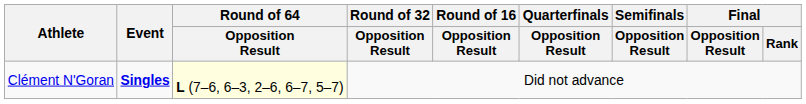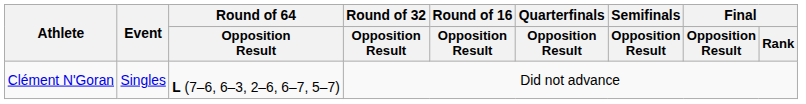(145, 80) bold -> (143, 80) normal
(260, 88) lightyellow background -> (256, 88) no background
